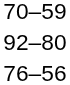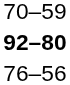(35, 42) normal -> (35, 42) bold
